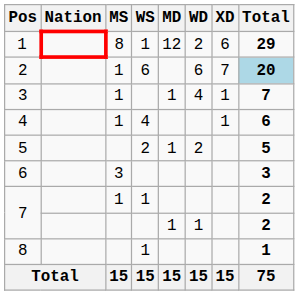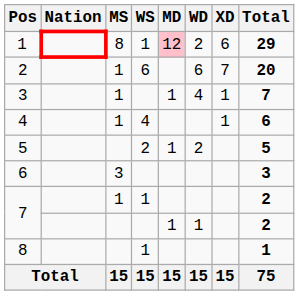(172, 45) no background -> (172, 45) pink background
(266, 70) lightblue background -> (266, 70) no background
